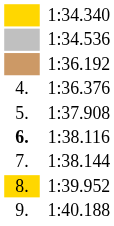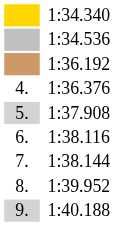(22, 112) no background -> (22, 112) lightgrey background
(22, 137) bold -> (22, 137) normal
(22, 186) gold background -> (22, 186) no background
(22, 210) no background -> (22, 210) lightgrey background
